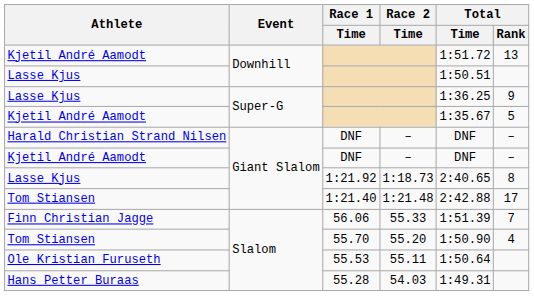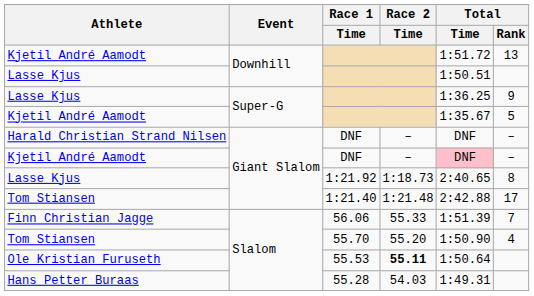(465, 158) no background -> (465, 158) pink background
(408, 260) normal -> (408, 260) bold
